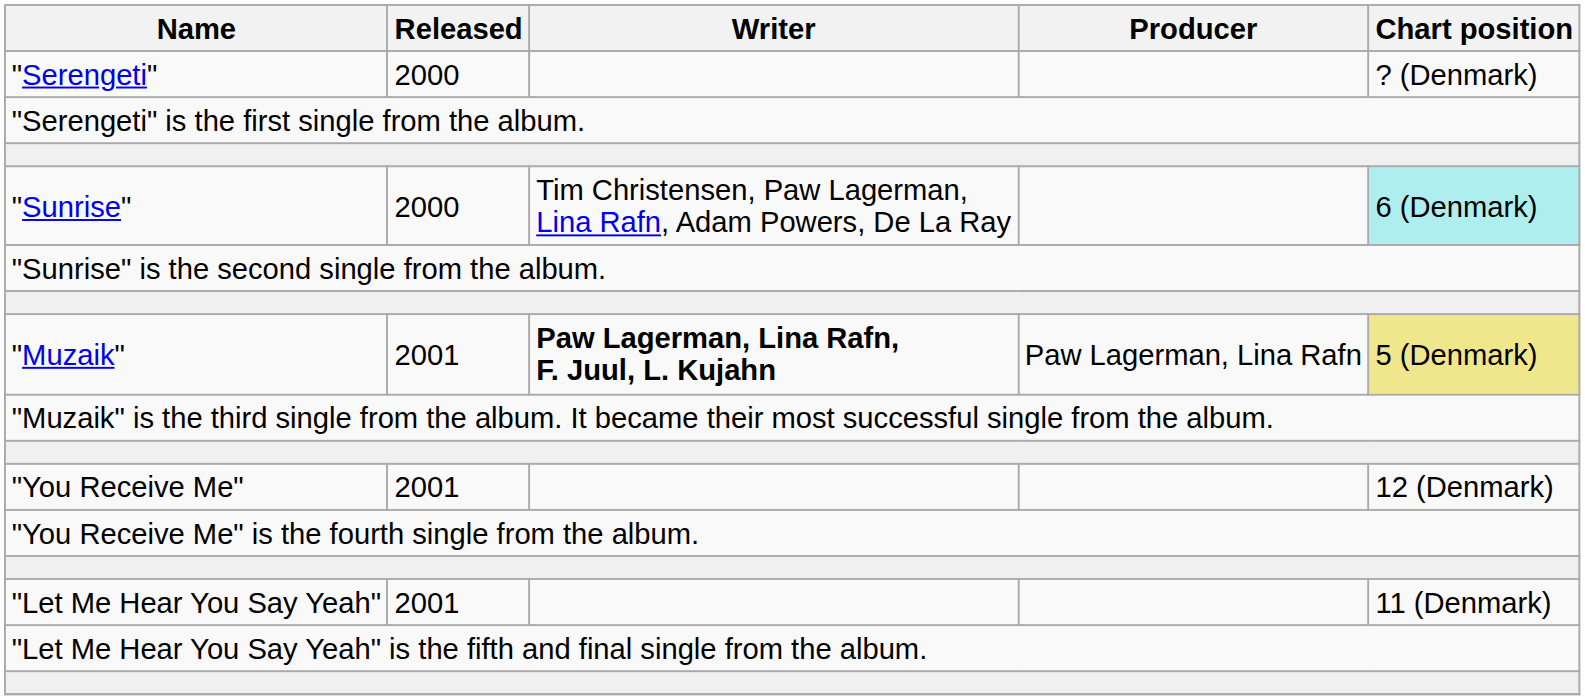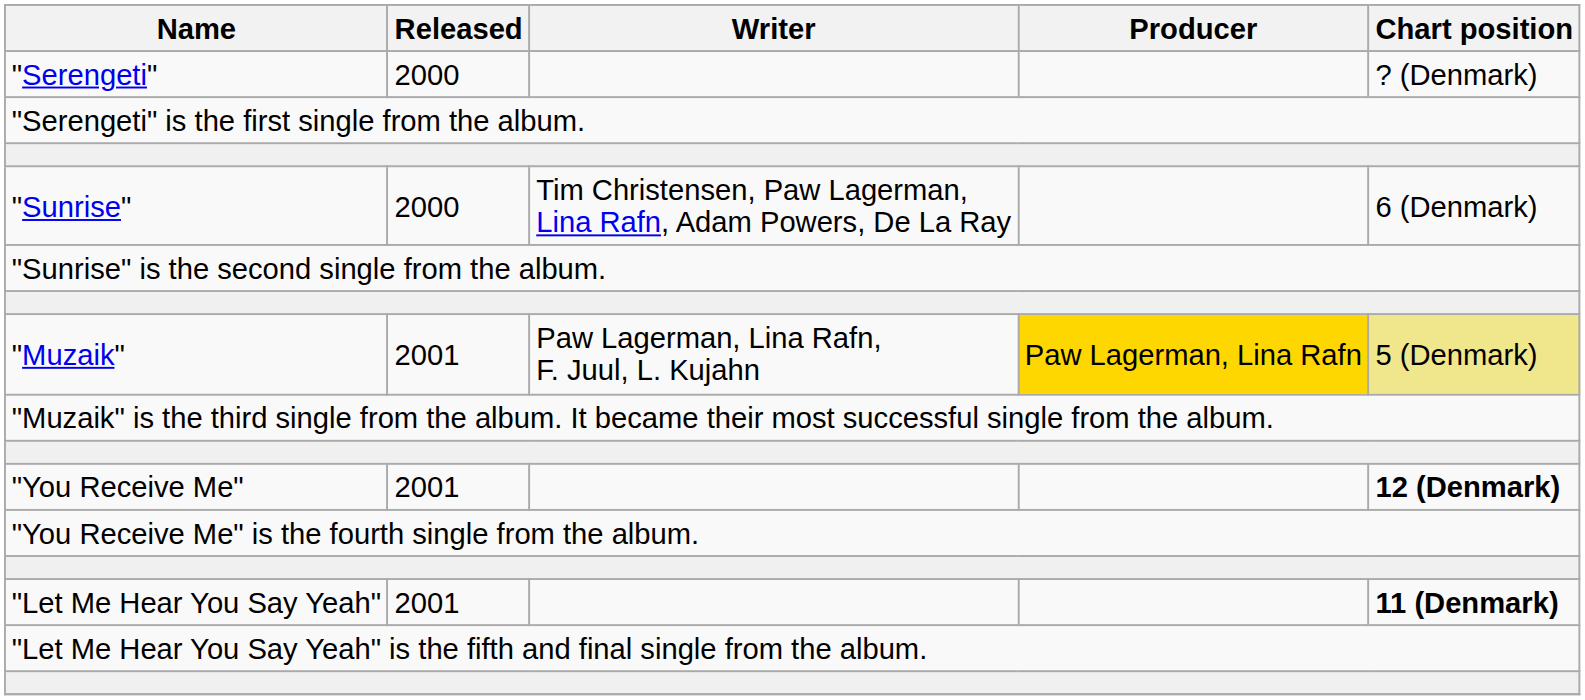(1456, 206) paleturquoise background -> (1456, 206) no background
(718, 355) bold -> (709, 355) normal
(1193, 355) no background -> (1193, 355) gold background
(1465, 486) normal -> (1468, 486) bold
(1463, 602) normal -> (1467, 602) bold
